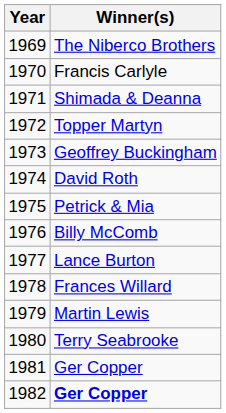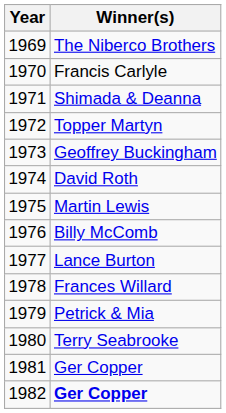(104, 206) Petrick & Mia -> (102, 206) Martin Lewis
(102, 313) Martin Lewis -> (104, 313) Petrick & Mia
